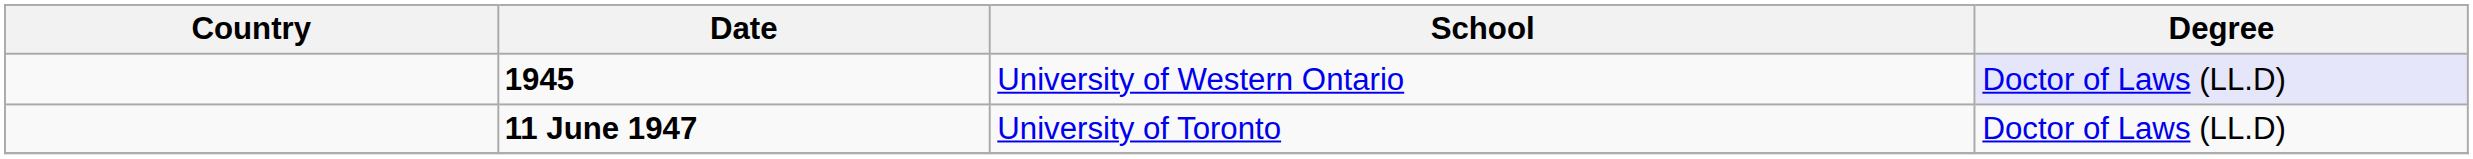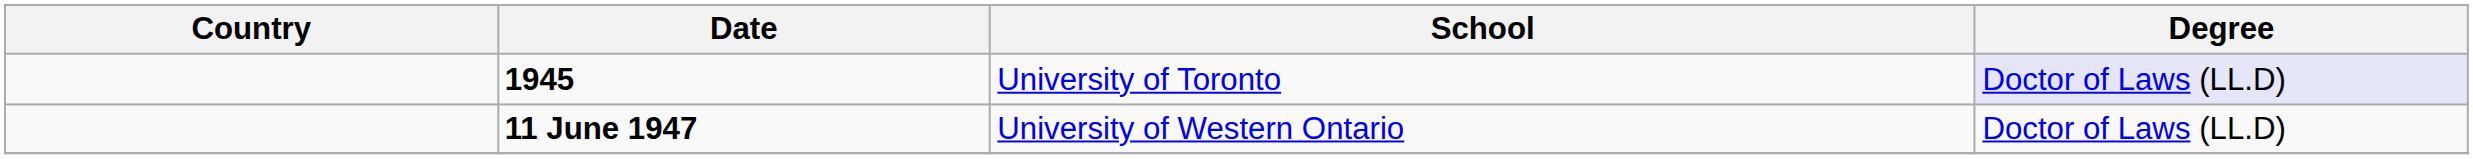(1201, 78) University of Western Ontario -> (1139, 78) University of Toronto
(1139, 128) University of Toronto -> (1201, 128) University of Western Ontario
